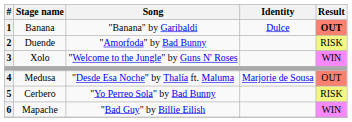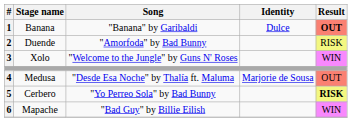(331, 94) normal -> (331, 94) bold
